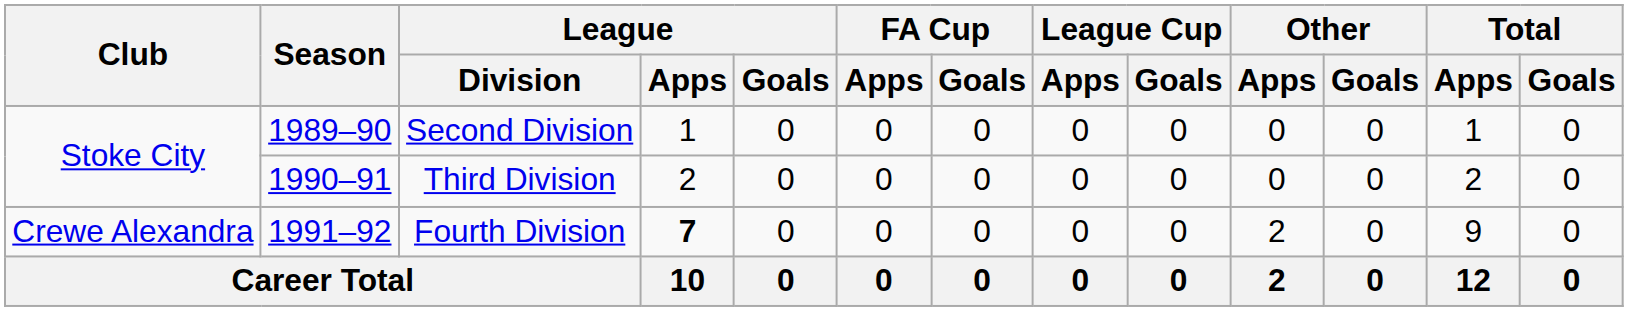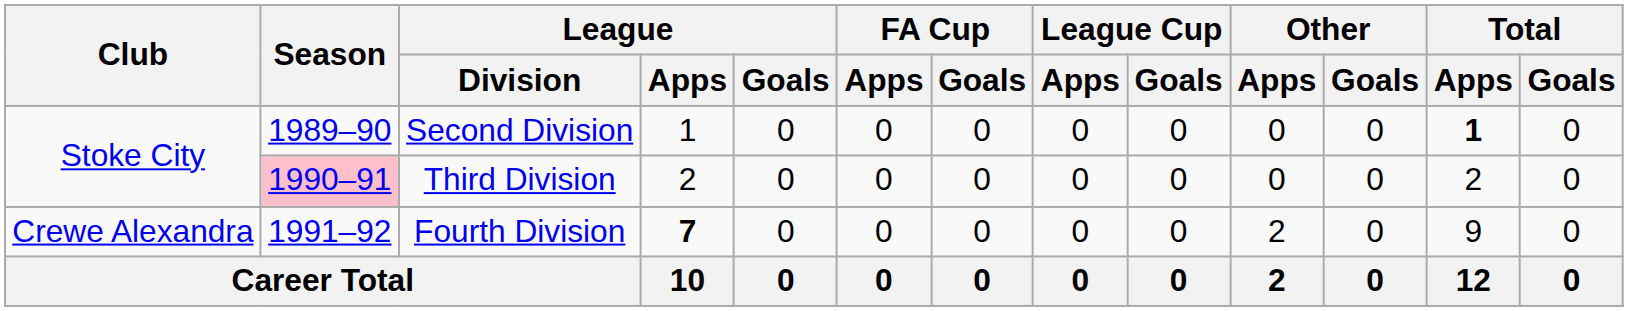(1473, 130) normal -> (1473, 130) bold
(330, 180) no background -> (330, 180) pink background
